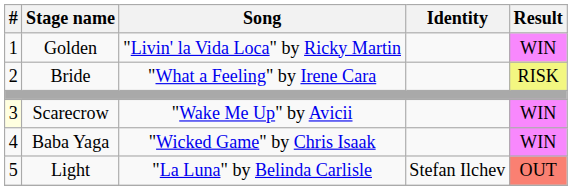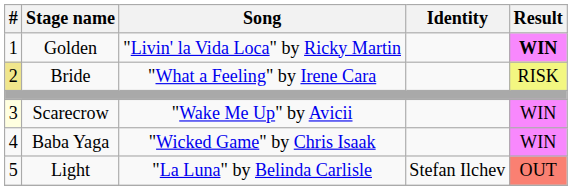(538, 47) normal -> (538, 47) bold
(13, 76) no background -> (13, 76) khaki background
